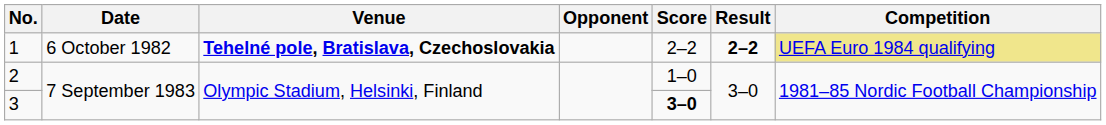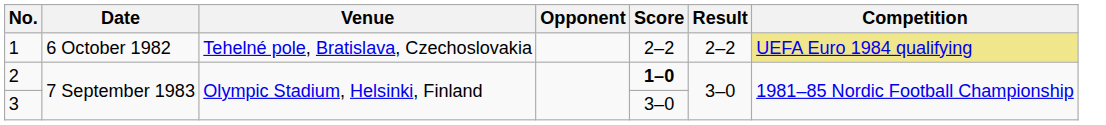(379, 47) bold -> (368, 47) normal
(743, 47) bold -> (720, 47) normal
(682, 76) normal -> (659, 76) bold
(682, 104) bold -> (659, 104) normal
